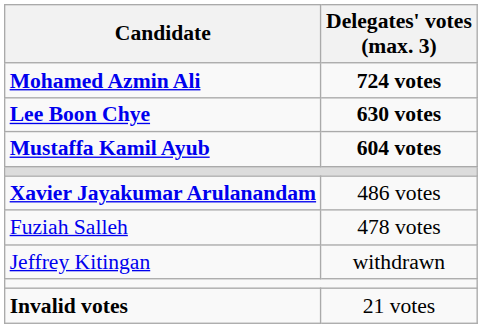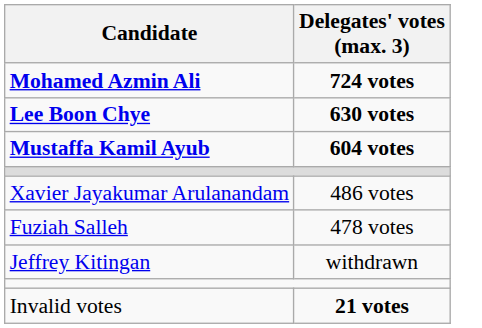(163, 192) bold -> (149, 192) normal
(69, 305) bold -> (66, 305) normal
(399, 305) normal -> (372, 305) bold
